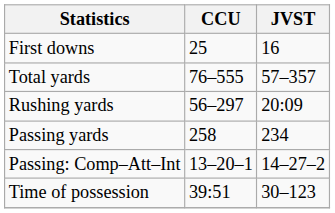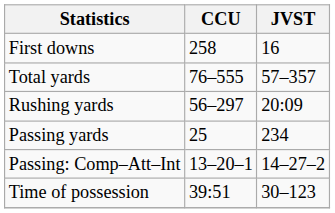(198, 48) 25 -> (203, 48) 258
(203, 134) 258 -> (198, 134) 25
